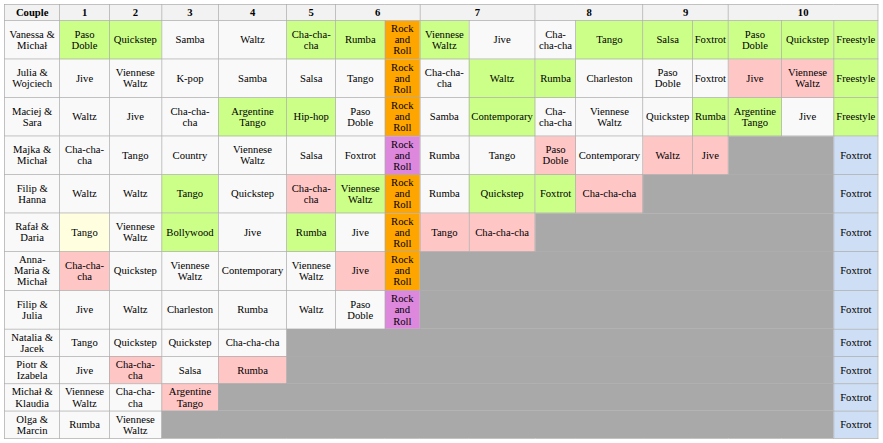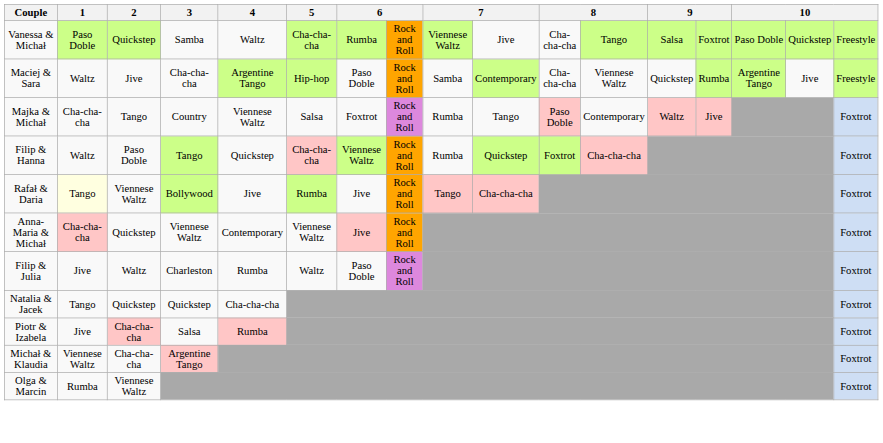- row: (32, 78)
(135, 194) Waltz -> (134, 155) Paso Doble
